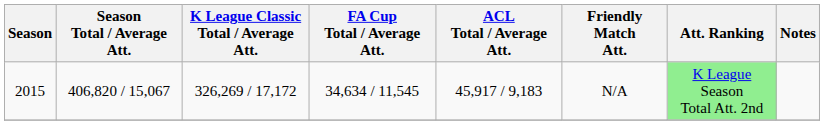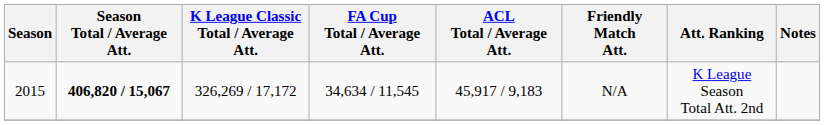(119, 91) normal -> (119, 91) bold
(722, 91) lightgreen background -> (722, 91) no background
